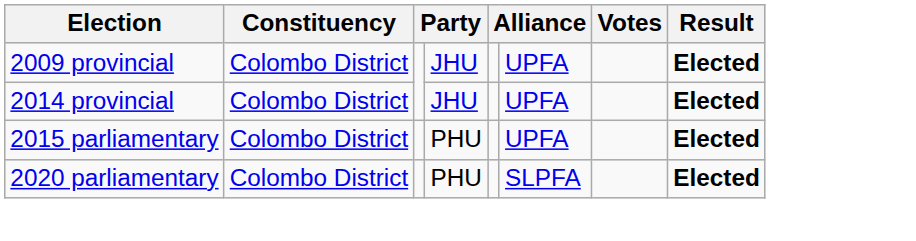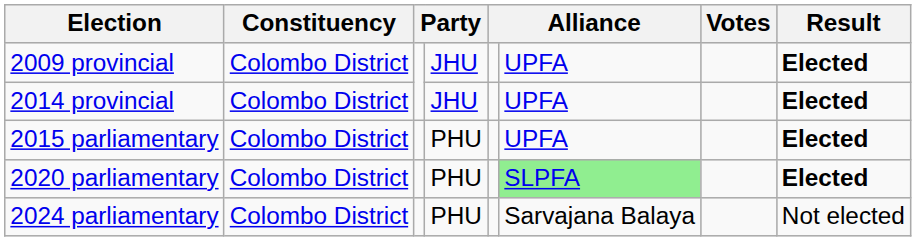(543, 178) no background -> (542, 178) lightgreen background
+ row: (114, 216)
